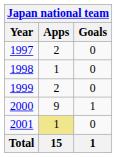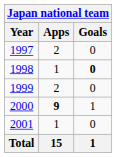(93, 69) normal -> (93, 69) bold
(56, 106) normal -> (56, 106) bold
(56, 124) khaki background -> (56, 124) no background
